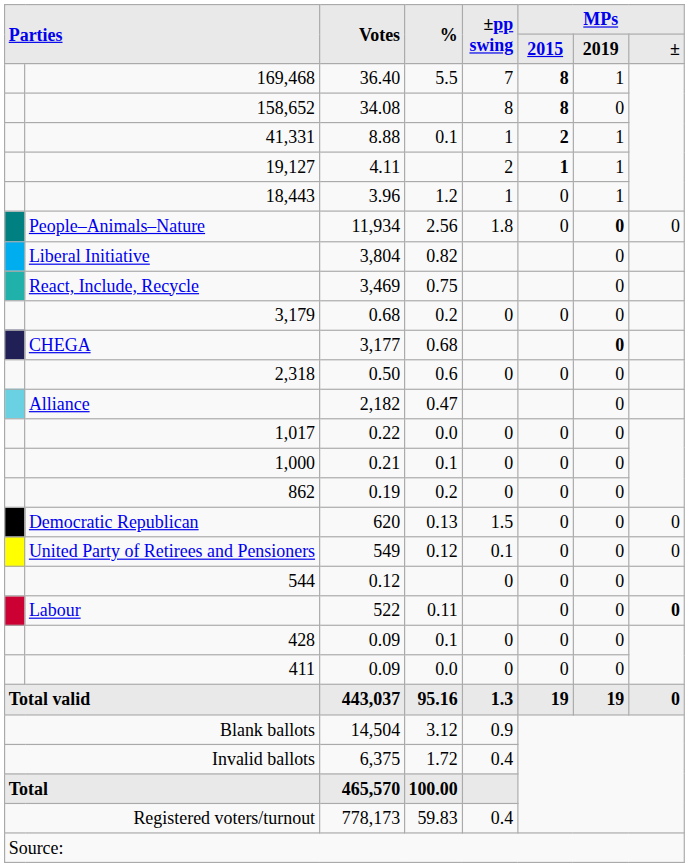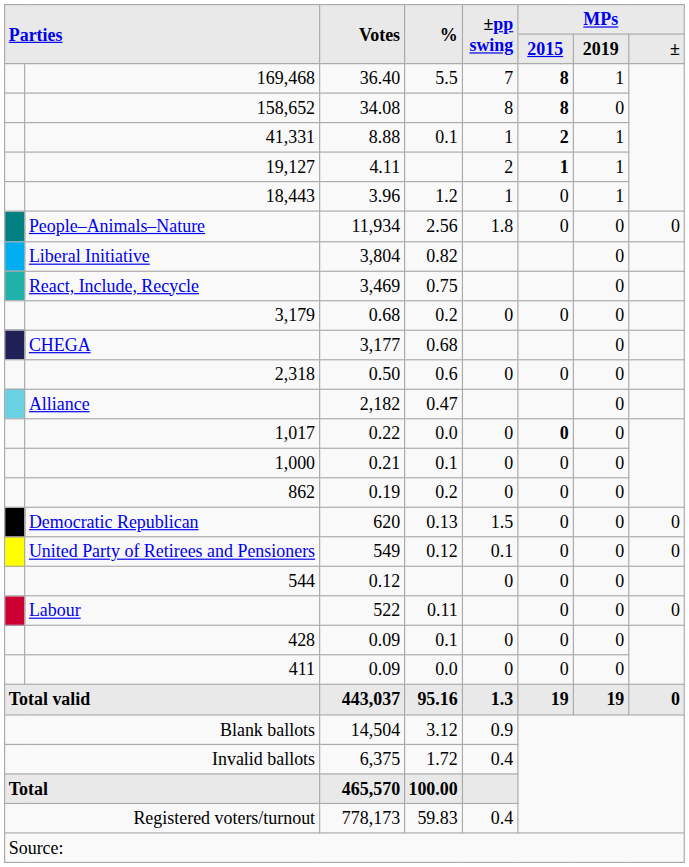(620, 226) bold -> (620, 226) normal
(620, 344) bold -> (620, 344) normal
(564, 433) normal -> (564, 433) bold
(675, 610) bold -> (675, 610) normal
